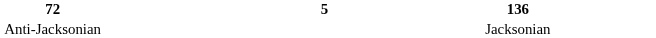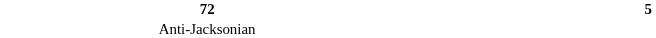- column: (518, 9)
